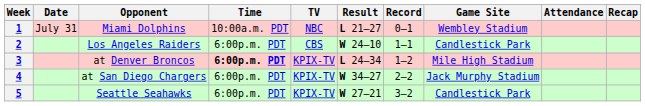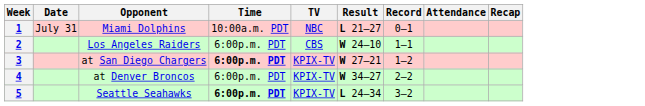- column: (483, 12)
(144, 61) at Denver Broncos -> (144, 61) at San Diego Chargers
(360, 61) L 24–34 -> (360, 61) W 27–21
(144, 77) at San Diego Chargers -> (144, 77) at Denver Broncos
(250, 93) normal -> (250, 93) bold
(360, 93) W 27–21 -> (360, 93) L 24–34
